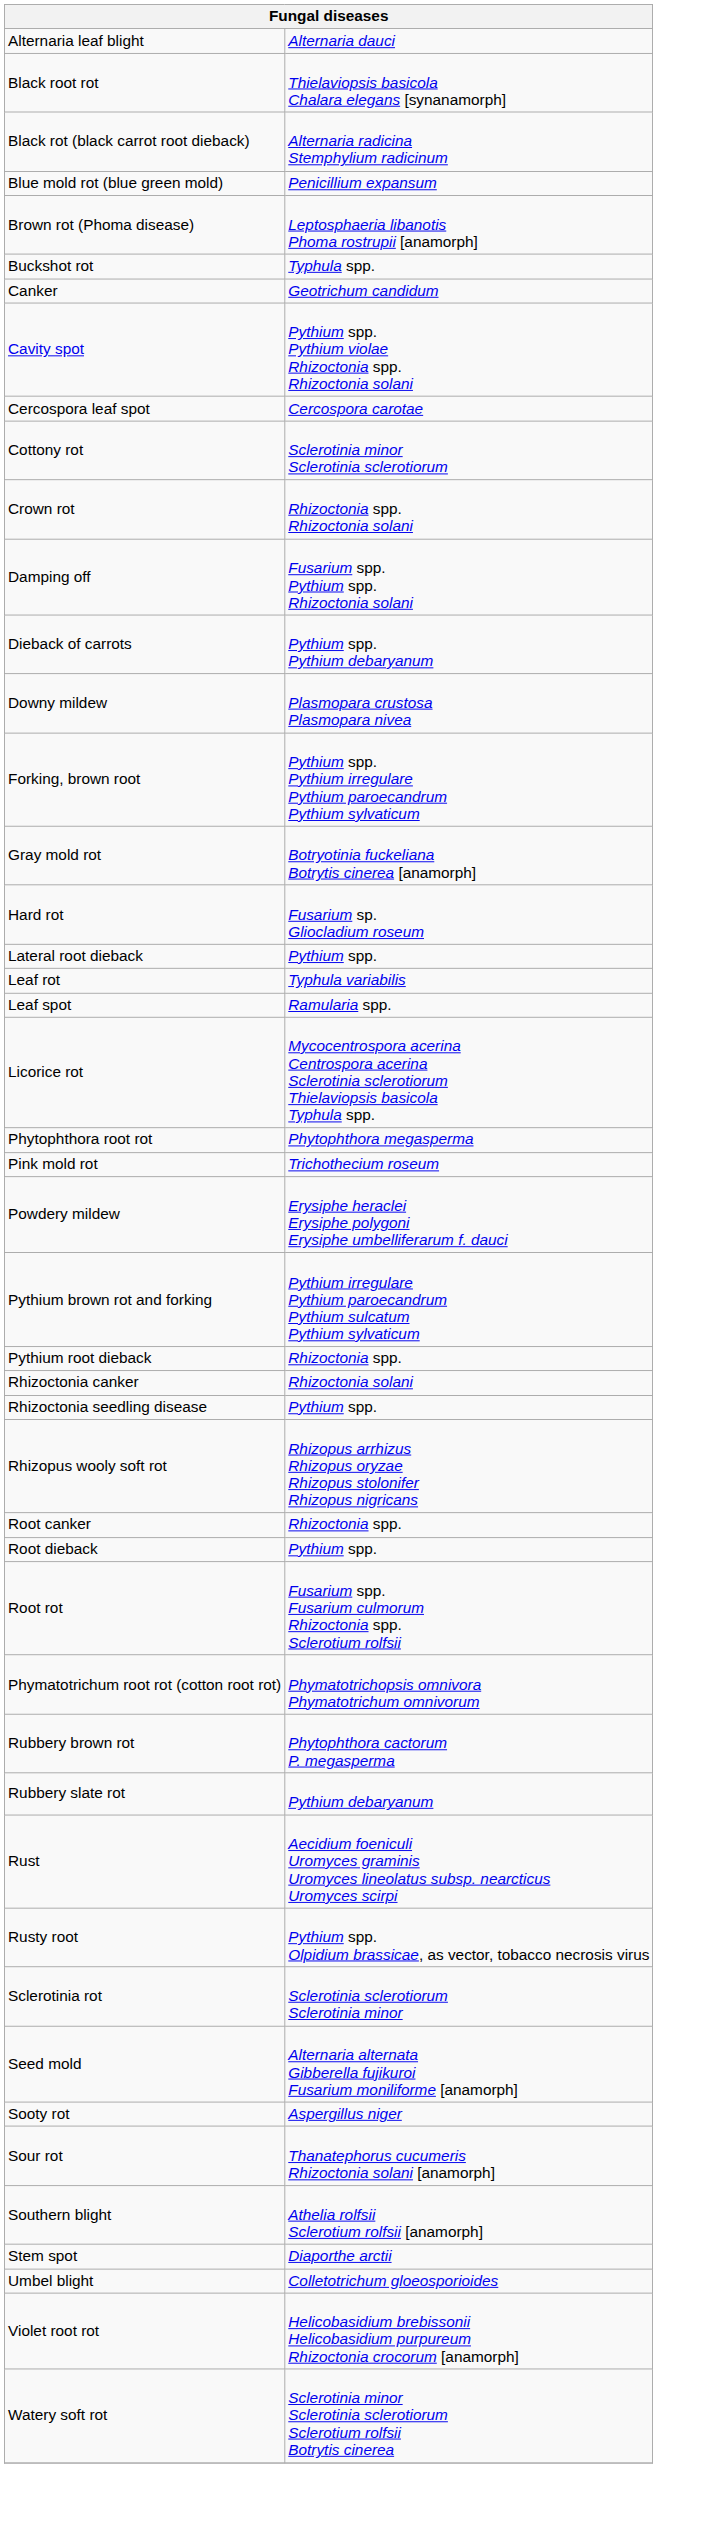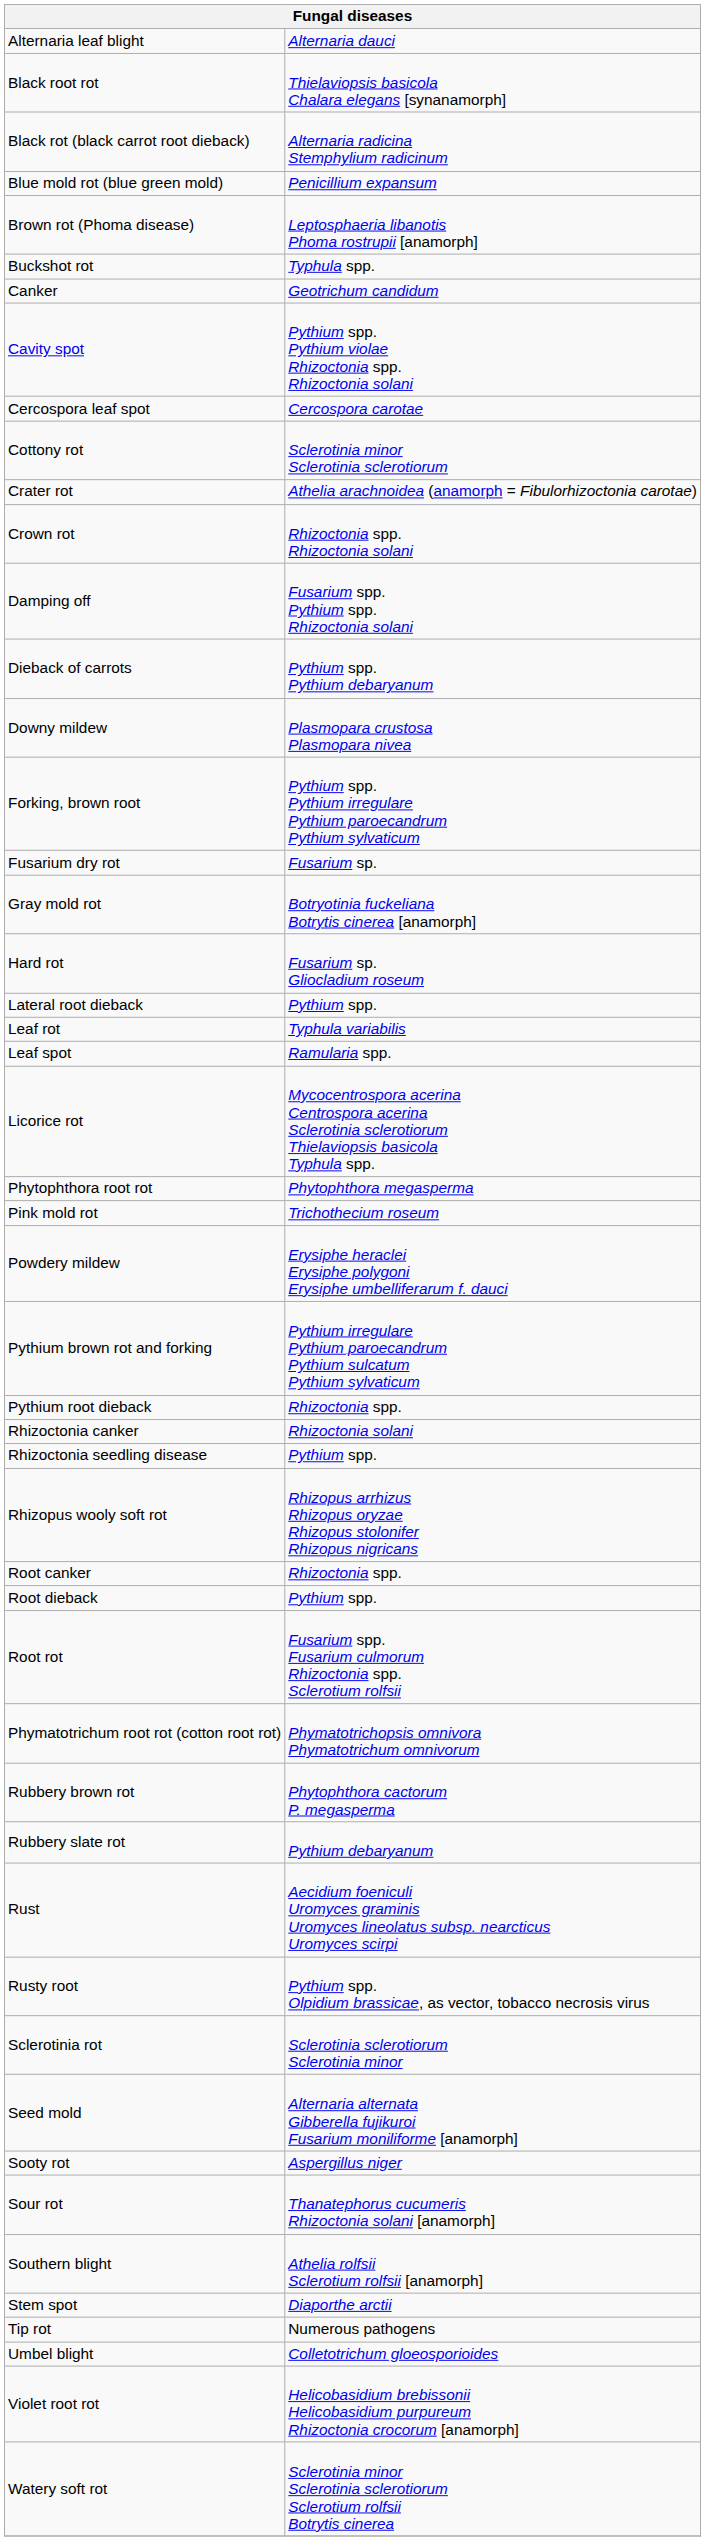+ row: (40, 492)
+ row: (64, 862)
+ row: (30, 2329)
